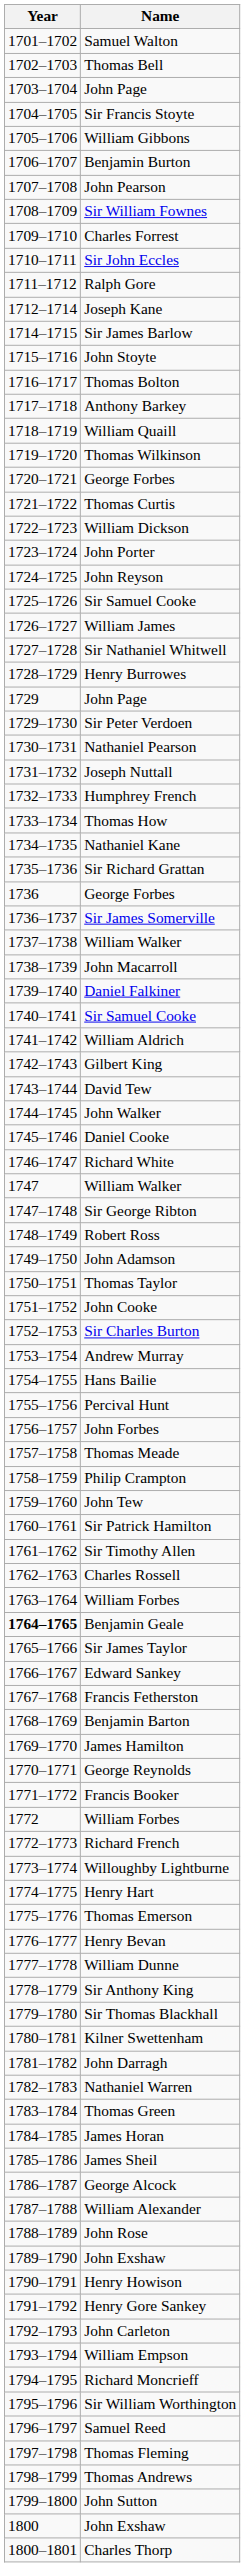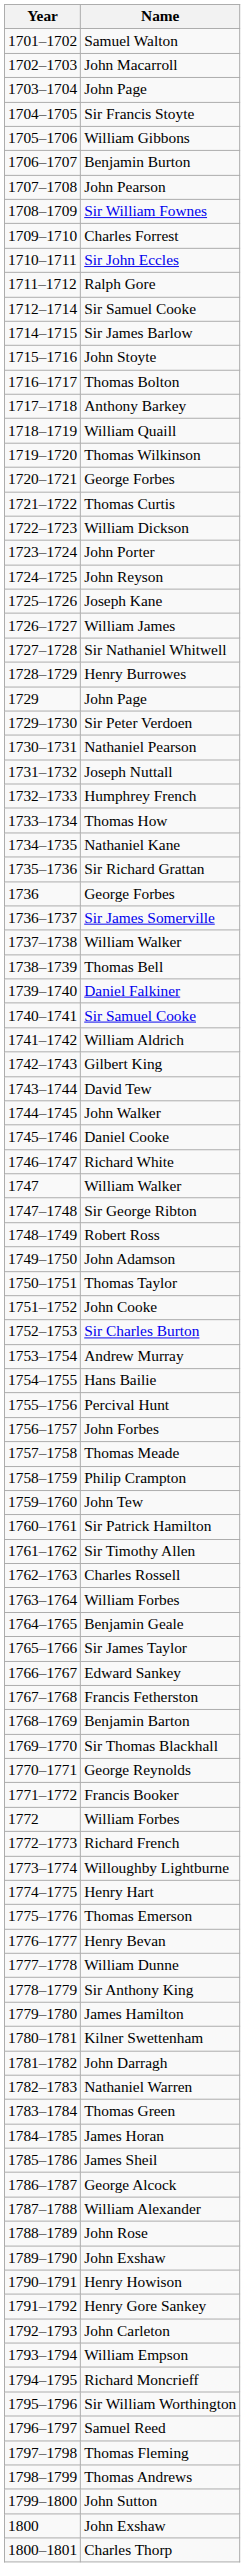(124, 65) Thomas Bell -> (131, 65) John Macarroll
(123, 308) Joseph Kane -> (140, 308) Sir Samuel Cooke
(140, 601) Sir Samuel Cooke -> (123, 601) Joseph Kane
(131, 966) John Macarroll -> (124, 966) Thomas Bell
(43, 1624) bold -> (43, 1624) normal
(134, 1746) James Hamilton -> (151, 1746) Sir Thomas Blackhall
(151, 2014) Sir Thomas Blackhall -> (134, 2014) James Hamilton
